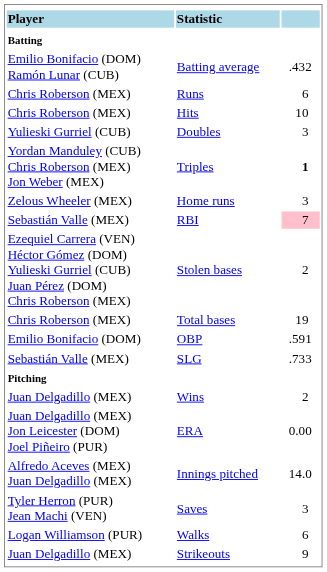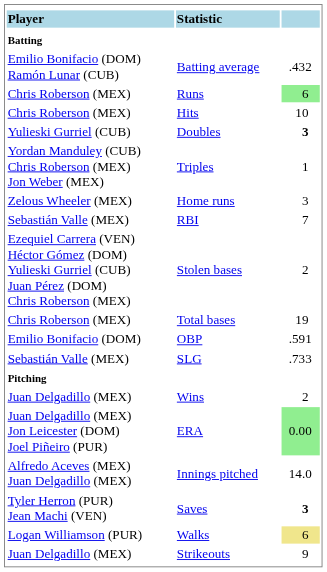(295, 93) no background -> (295, 93) lightgreen background
(295, 131) normal -> (295, 131) bold
(295, 166) bold -> (295, 166) normal
(295, 220) pink background -> (295, 220) no background
(297, 431) no background -> (297, 431) lightgreen background
(295, 508) normal -> (295, 508) bold
(295, 535) no background -> (295, 535) khaki background
